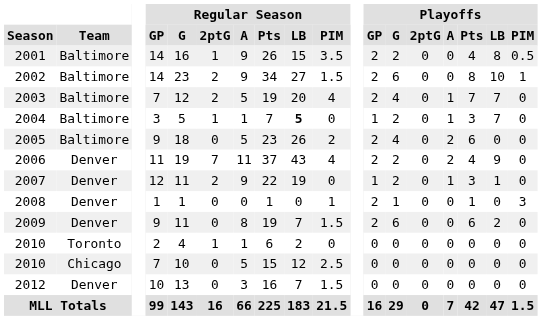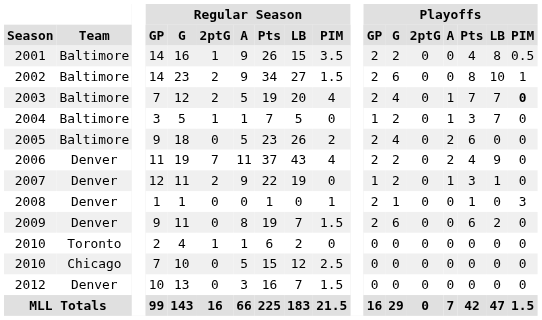(523, 98) normal -> (523, 98) bold
(299, 118) bold -> (299, 118) normal
